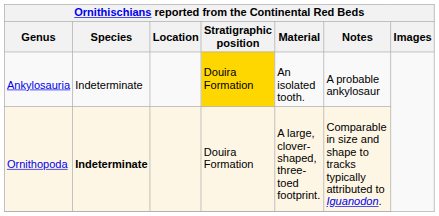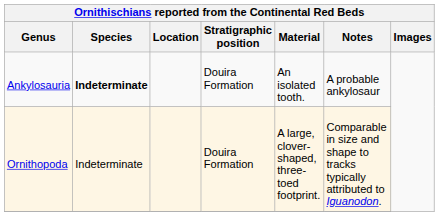(109, 85) normal -> (111, 85) bold
(229, 79) gold background -> (229, 79) no background
(111, 165) bold -> (109, 165) normal
